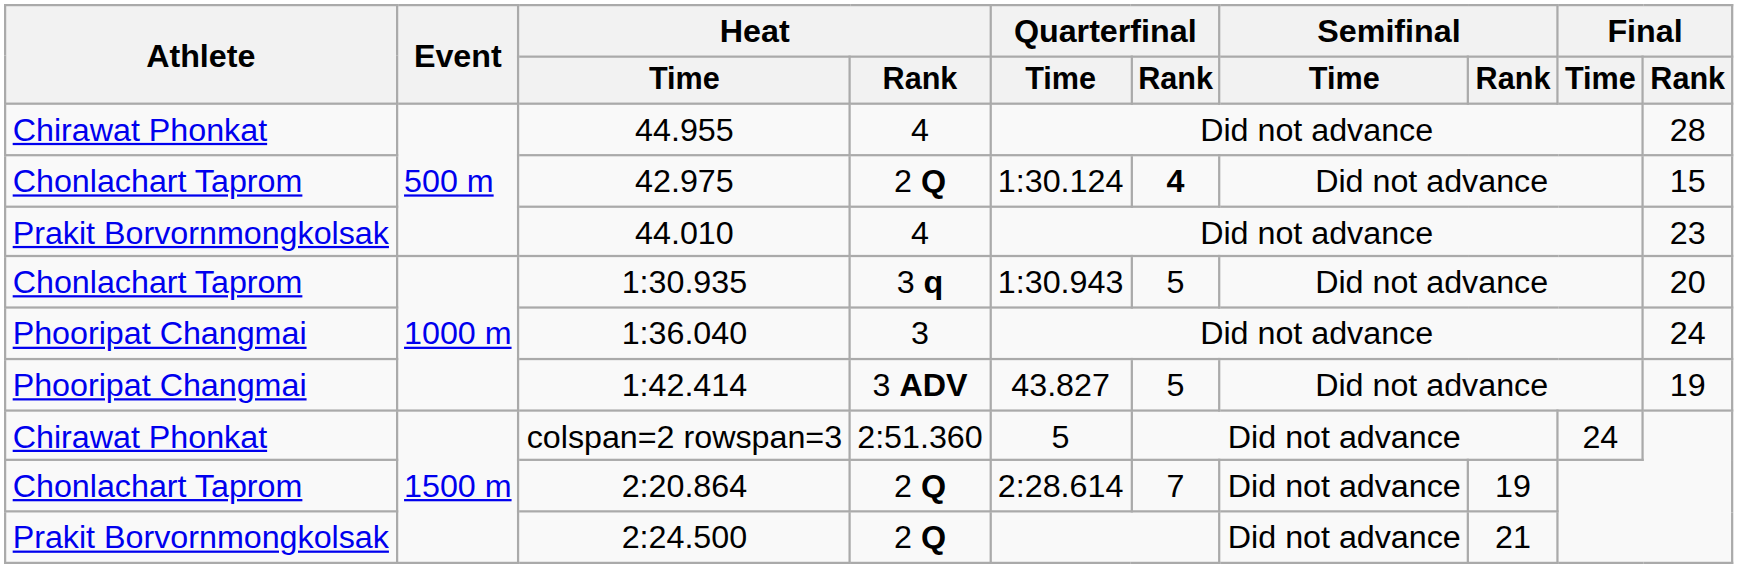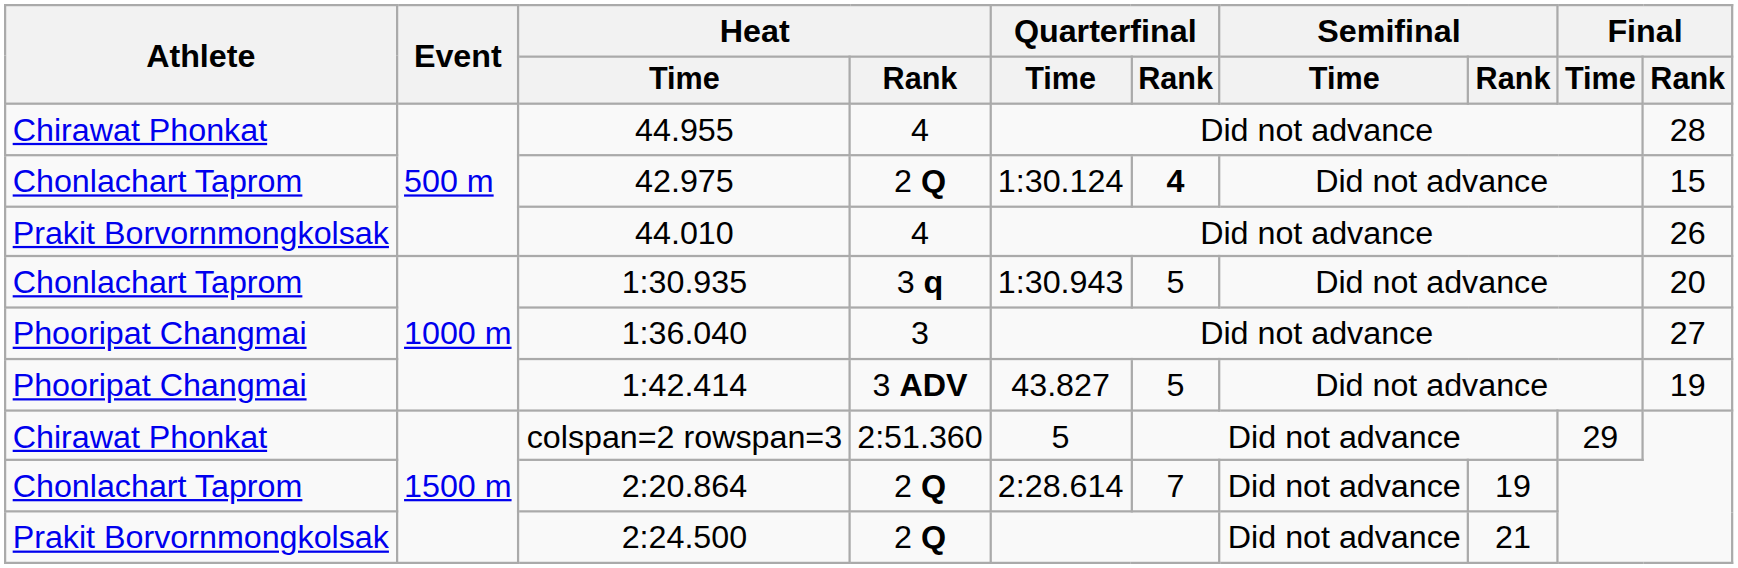(1688, 232) 23 -> (1688, 232) 26
(1688, 334) 24 -> (1688, 334) 27
(1600, 436) 24 -> (1600, 436) 29
